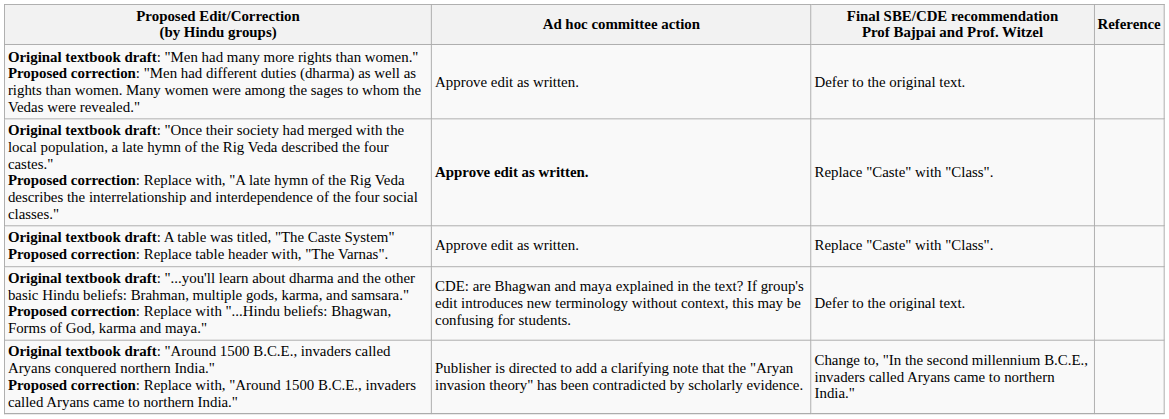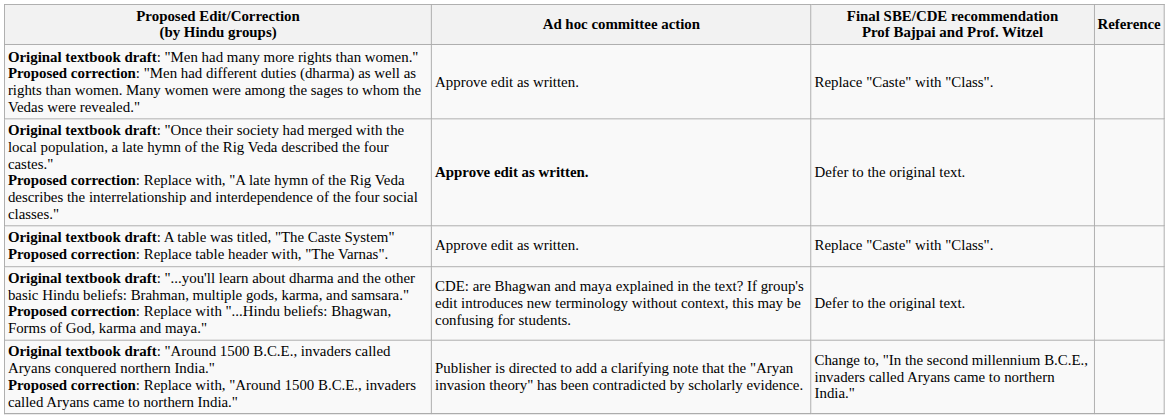(890, 81) Defer to the original text. -> (904, 81) Replace "Caste" with "Class".
(904, 172) Replace "Caste" with "Class". -> (890, 172) Defer to the original text.
